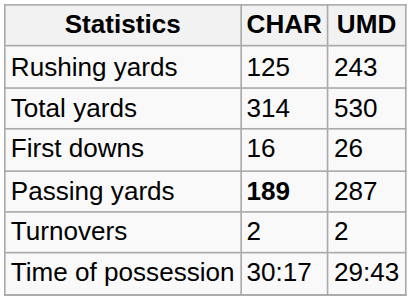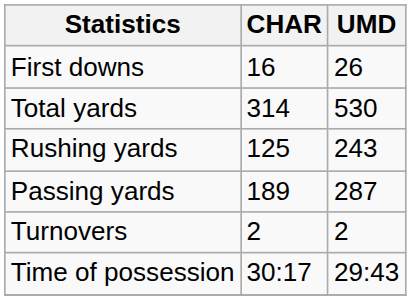rows swapped: (77, 149) <-> (94, 66)
(268, 190) bold -> (268, 190) normal
